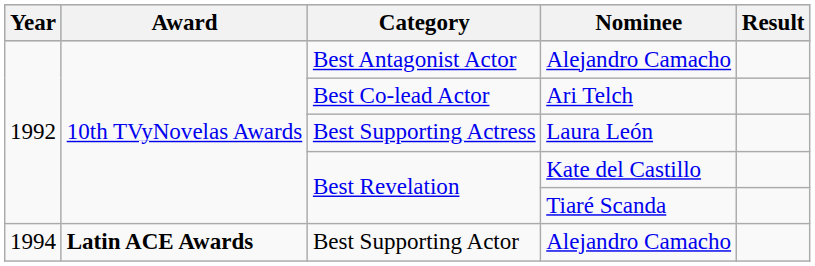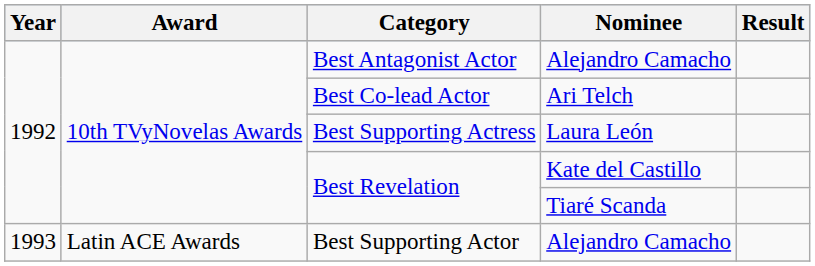(33, 242) 1994 -> (33, 242) 1993
(160, 242) bold -> (153, 242) normal
